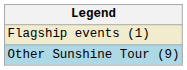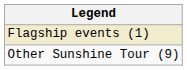(94, 55) lightblue background -> (94, 55) no background
